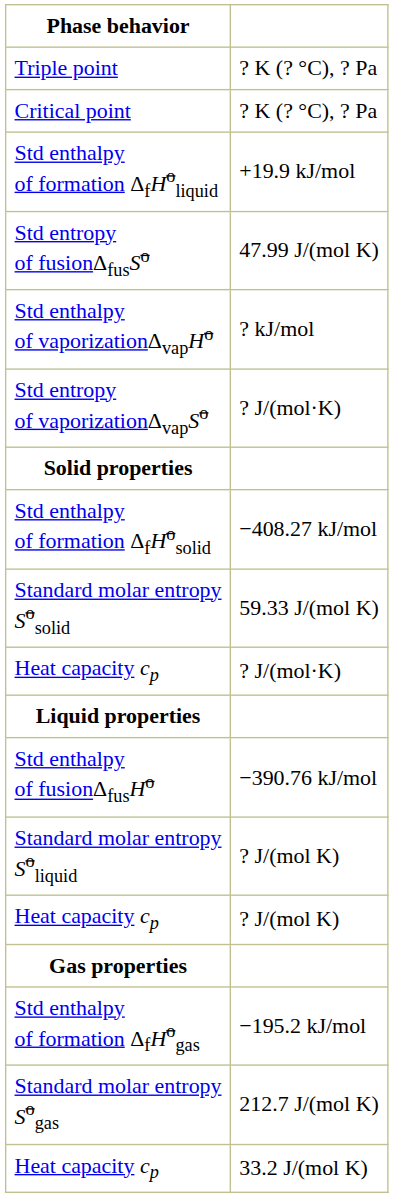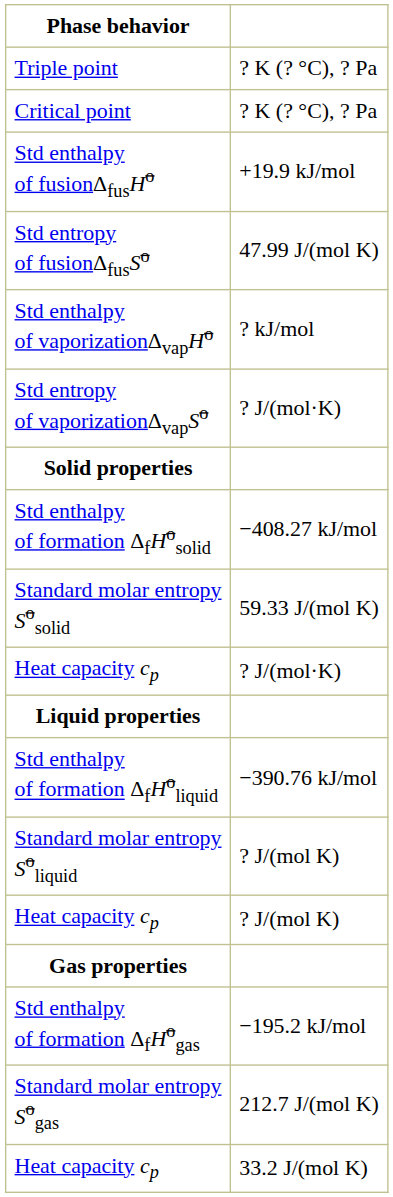(116, 171) Std enthalpy of formation ΔfHoliquid -> (85, 171) Std enthalpy of fusionΔfusHo
(85, 777) Std enthalpy of fusionΔfusHo -> (116, 777) Std enthalpy of formation ΔfHoliquid
